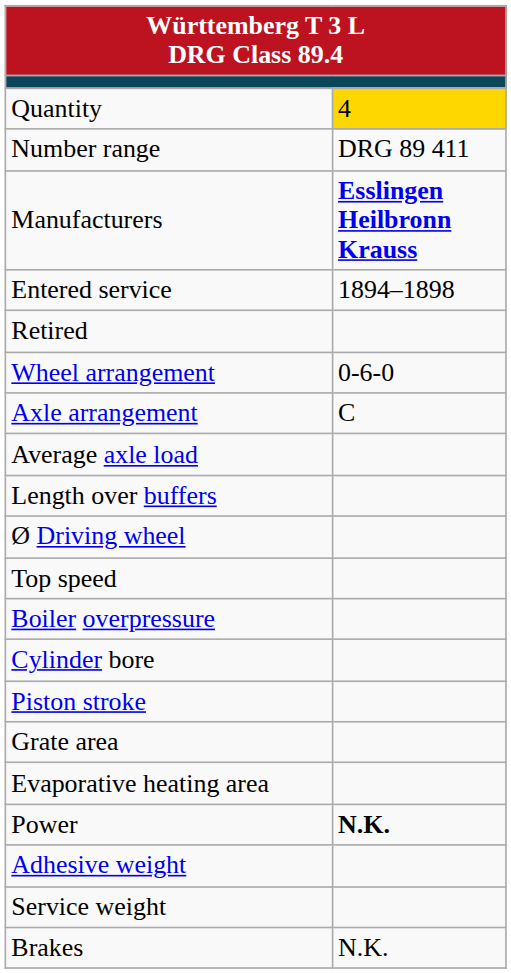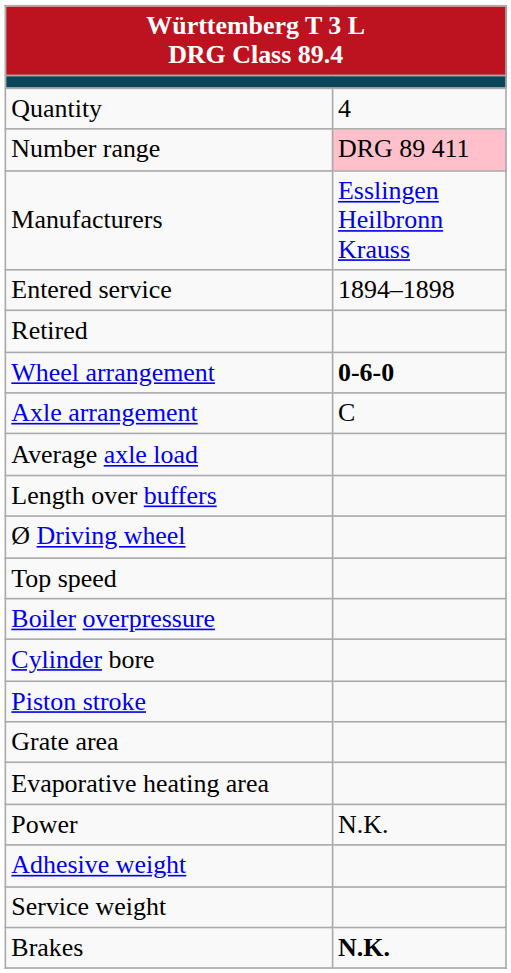(345, 108) gold background -> (345, 108) no background
(404, 149) no background -> (404, 149) pink background
(395, 219) bold -> (391, 219) normal
(366, 372) normal -> (366, 372) bold
(364, 824) bold -> (363, 824) normal
(363, 947) normal -> (364, 947) bold
